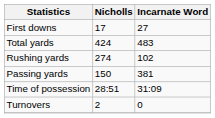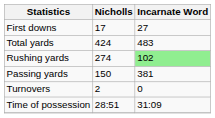(145, 58) no background -> (145, 58) lightgreen background
rows swapped: (28, 105) <-> (48, 89)
